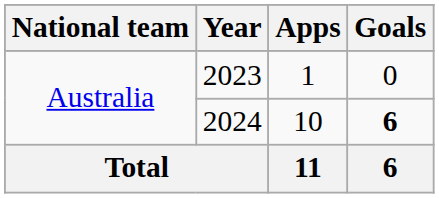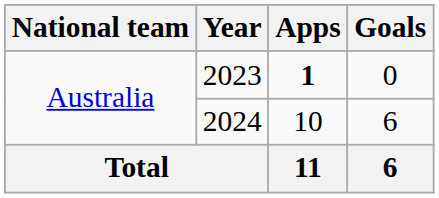(308, 74) normal -> (308, 74) bold
(390, 121) bold -> (390, 121) normal
